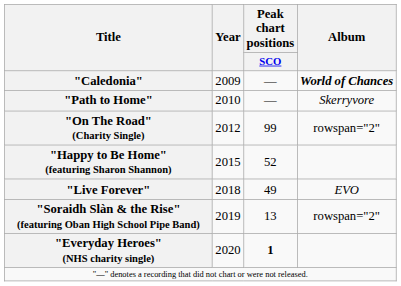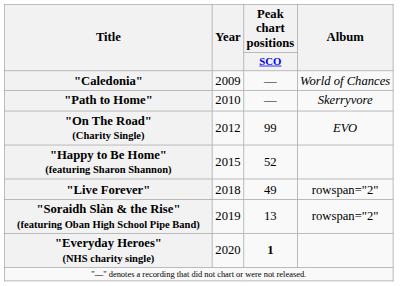(347, 80) bold -> (345, 80) normal
(347, 127) rowspan="2" -> (345, 127) EVO
(347, 189) EVO -> (345, 189) rowspan="2"
